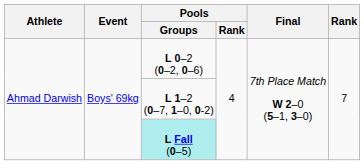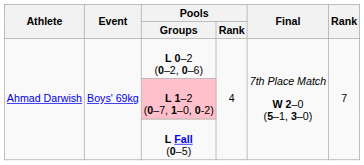(179, 105) no background -> (179, 105) pink background
(179, 146) paleturquoise background -> (179, 146) no background
